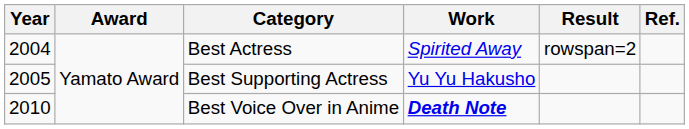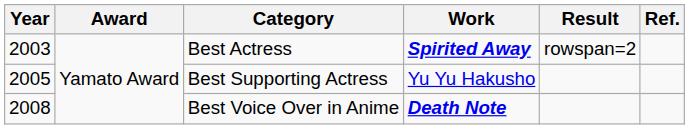(30, 49) 2004 -> (30, 49) 2003
(464, 49) normal -> (469, 49) bold
(30, 108) 2010 -> (30, 108) 2008
